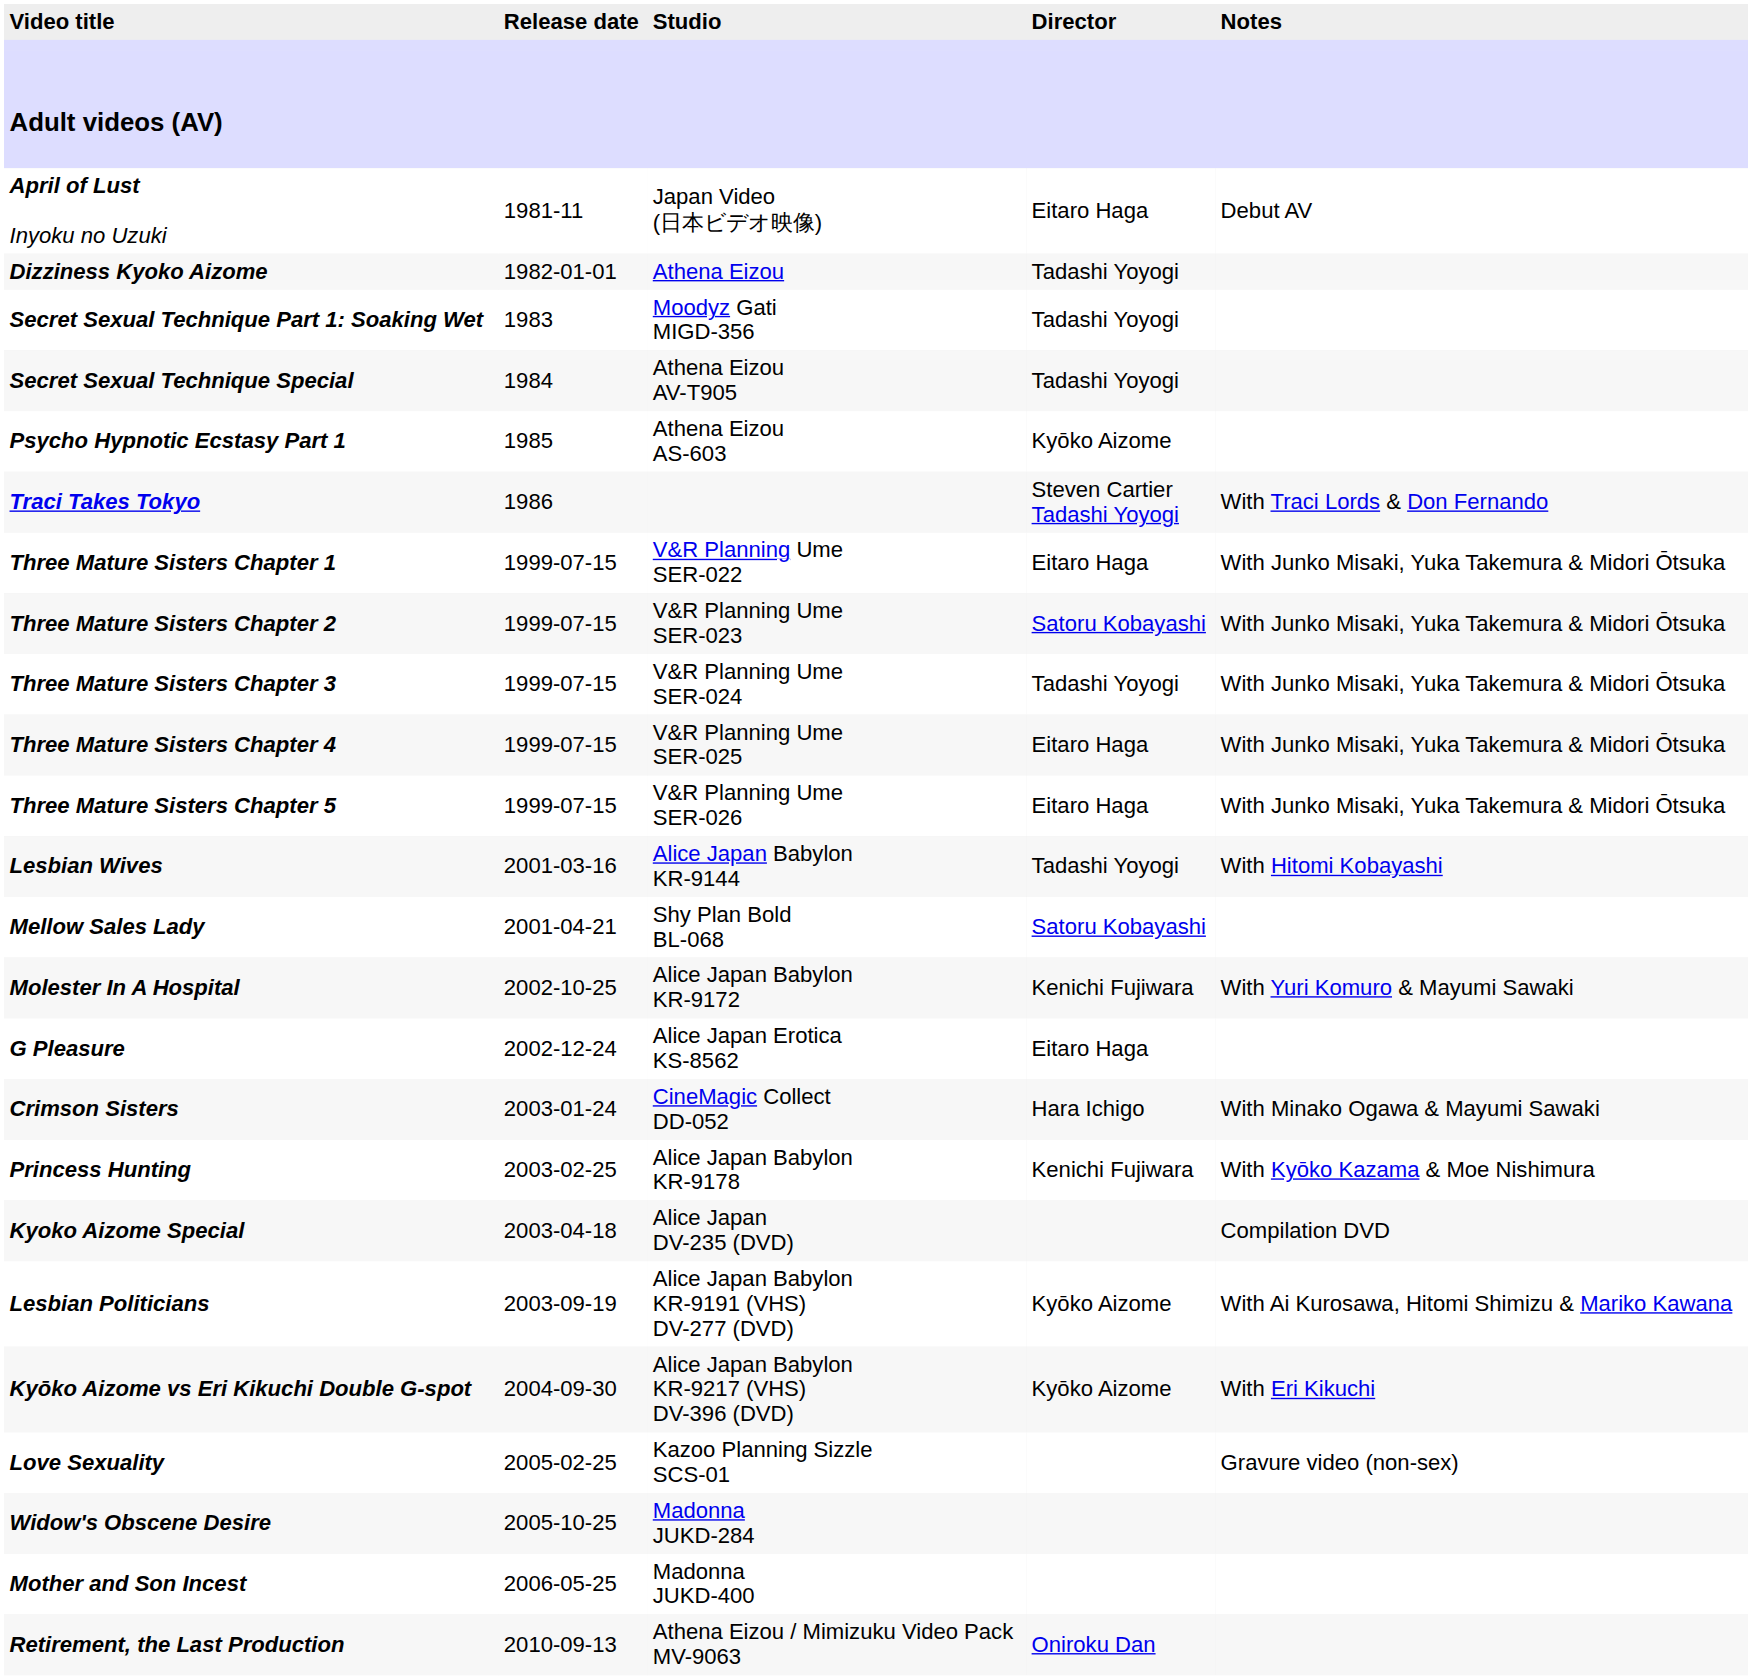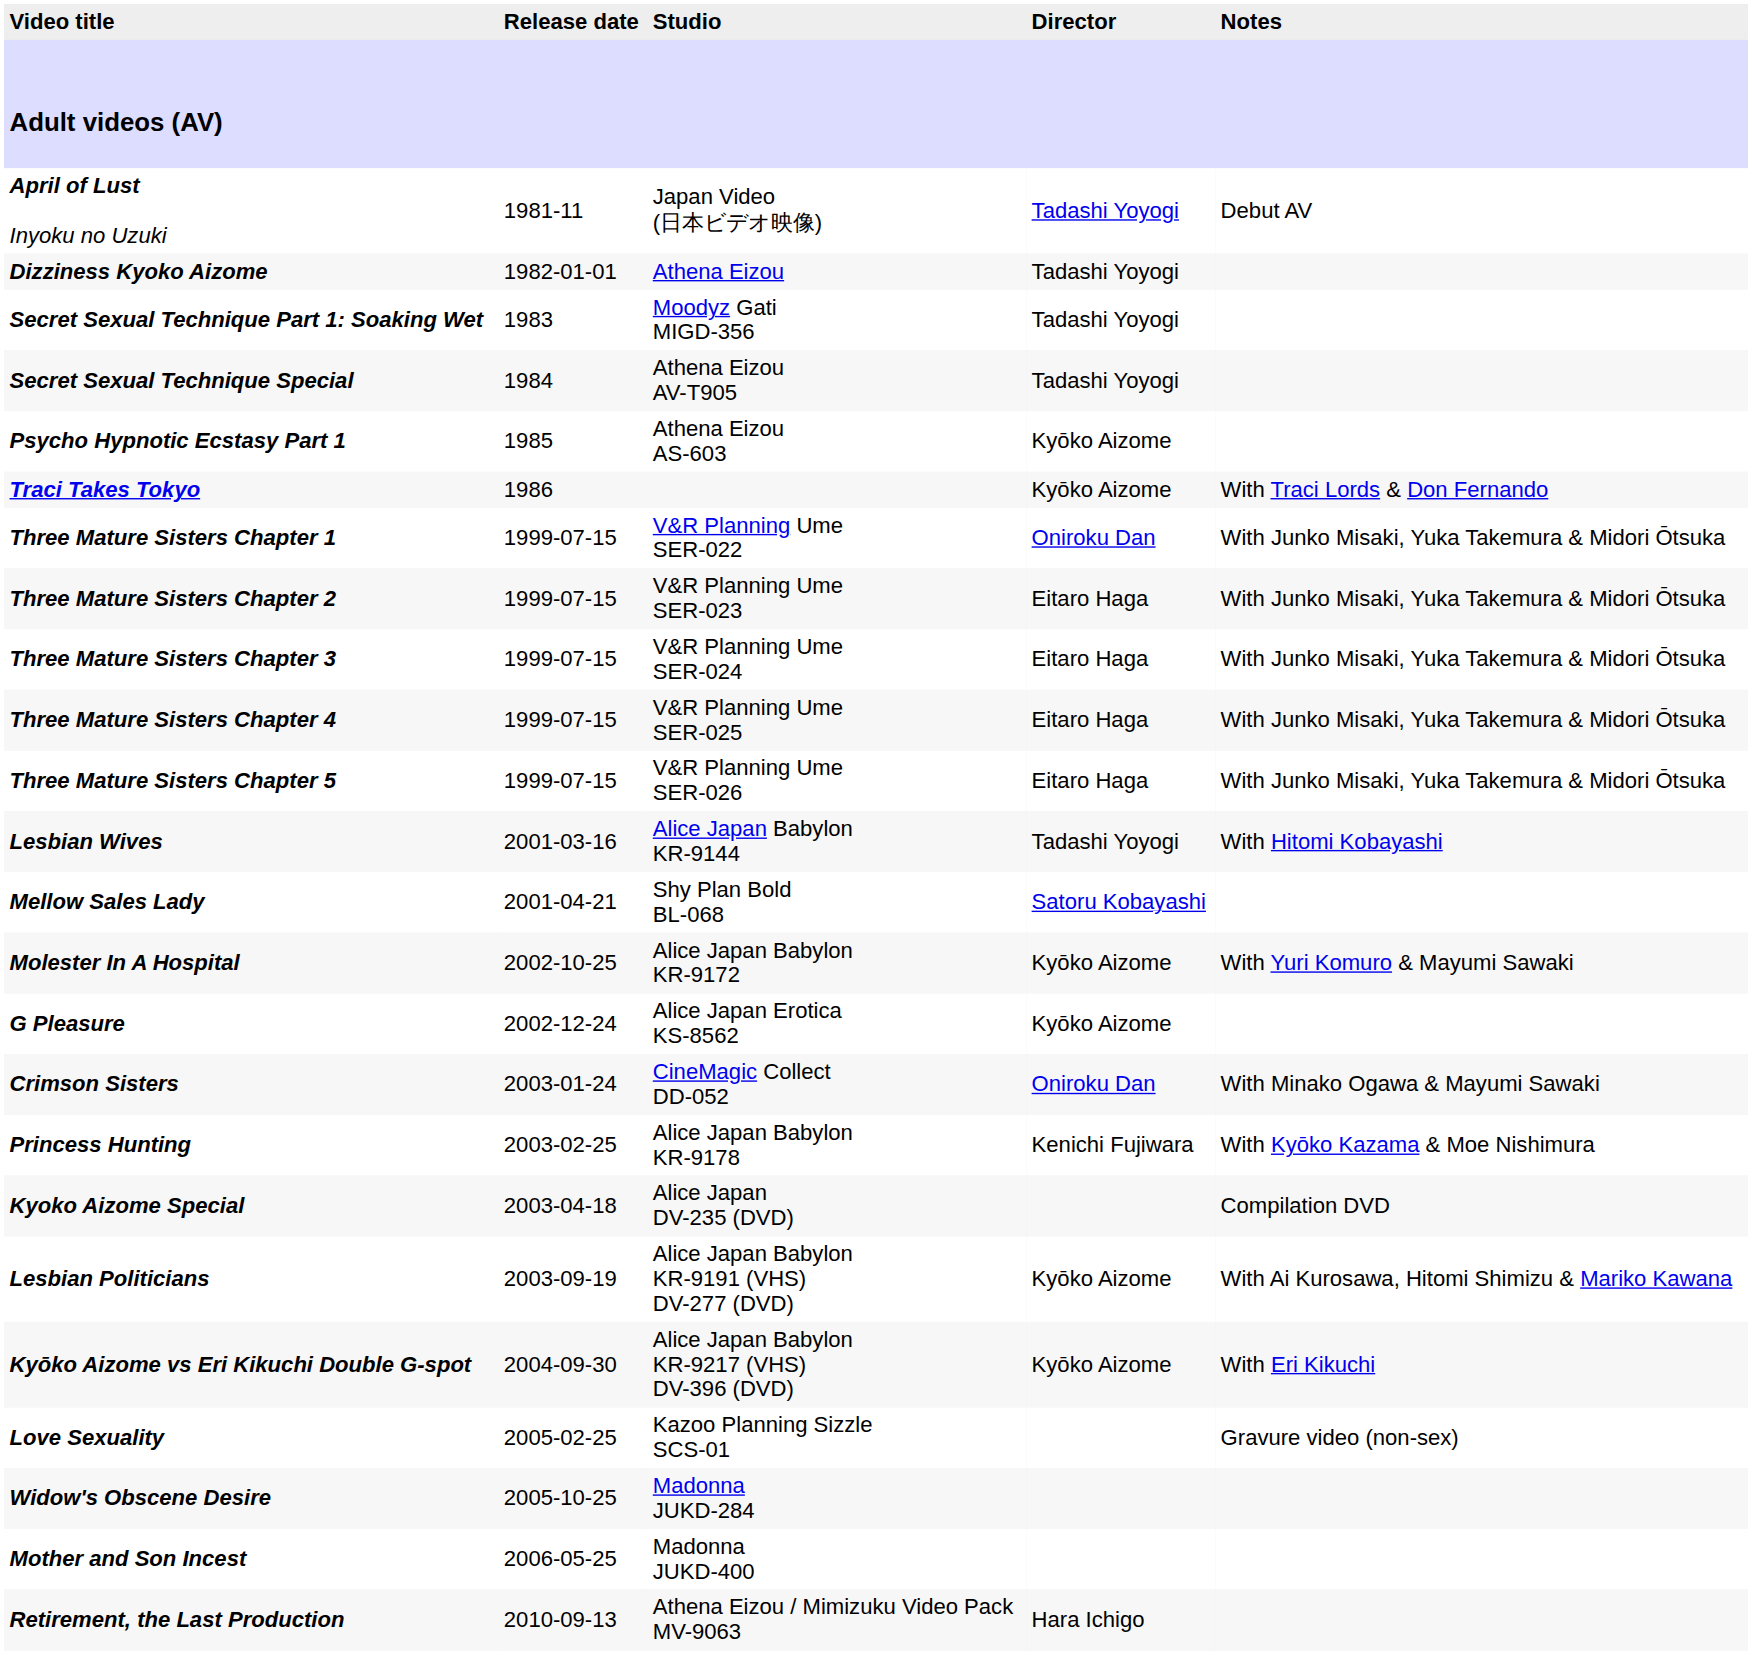(1090, 211) Eitaro Haga -> (1105, 211) Tadashi Yoyogi
(1105, 502) Steven Cartier Tadashi Yoyogi -> (1102, 490) Kyōko Aizome
(1090, 563) Eitaro Haga -> (1094, 538) Oniroku Dan
(1119, 624) Satoru Kobayashi -> (1090, 599) Eitaro Haga
(1105, 684) Tadashi Yoyogi -> (1090, 659) Eitaro Haga
(1113, 988) Kenichi Fujiwara -> (1102, 963) Kyōko Aizome
(1090, 1049) Eitaro Haga -> (1102, 1024) Kyōko Aizome
(1088, 1109) Hara Ichigo -> (1094, 1084) Oniroku Dan
(1094, 1645) Oniroku Dan -> (1088, 1620) Hara Ichigo
